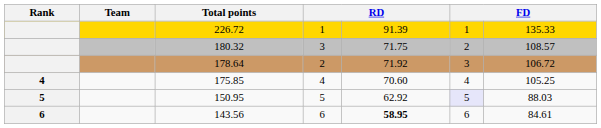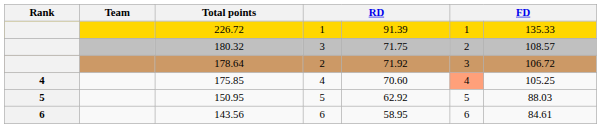(467, 81) no background -> (467, 81) lightsalmon background
(467, 98) lavender background -> (467, 98) no background
(396, 115) bold -> (396, 115) normal
